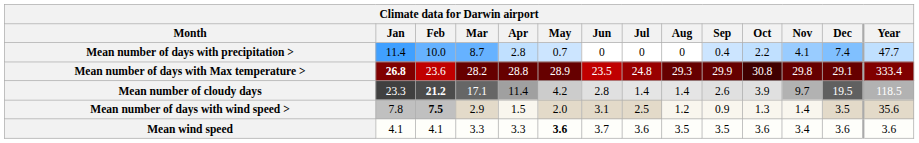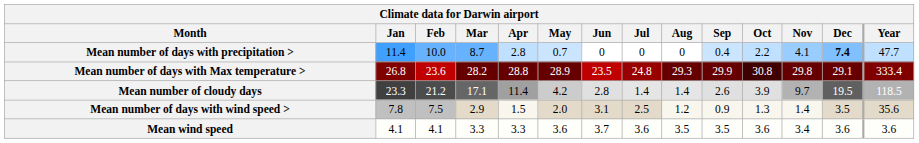(843, 52) normal -> (843, 52) bold
(396, 71) bold -> (396, 71) normal
(436, 90) bold -> (436, 90) normal
(436, 110) bold -> (436, 110) normal
(560, 129) bold -> (560, 129) normal
